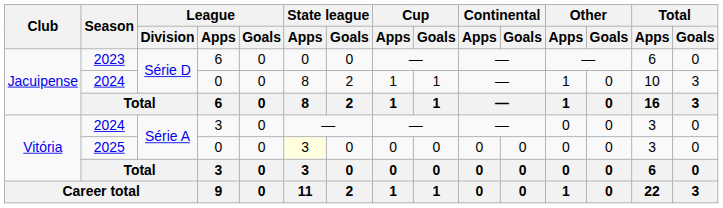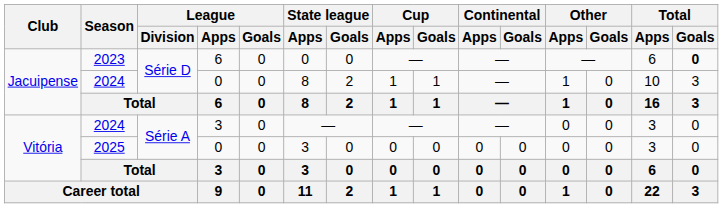(695, 59) normal -> (695, 59) bold
(305, 147) lightyellow background -> (305, 147) no background
